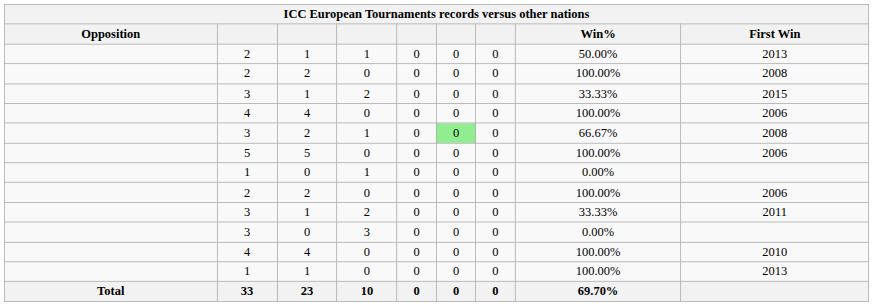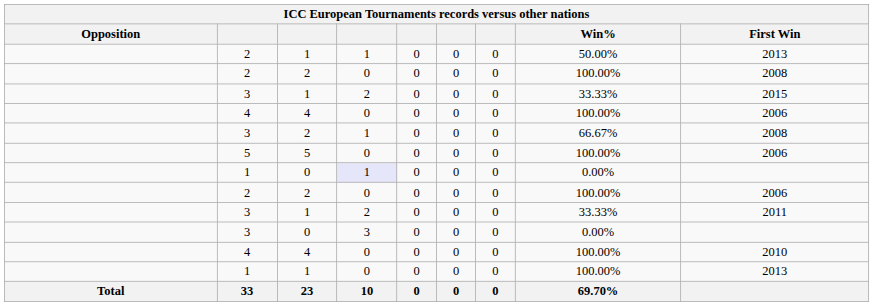(456, 133) lightgreen background -> (456, 133) no background
(367, 172) no background -> (367, 172) lavender background
